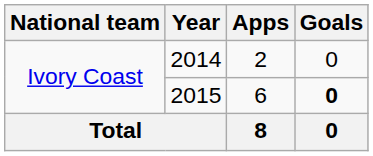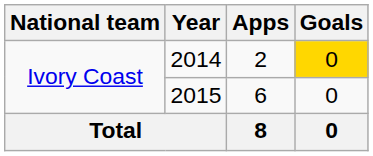(332, 58) no background -> (332, 58) gold background
(332, 95) bold -> (332, 95) normal
